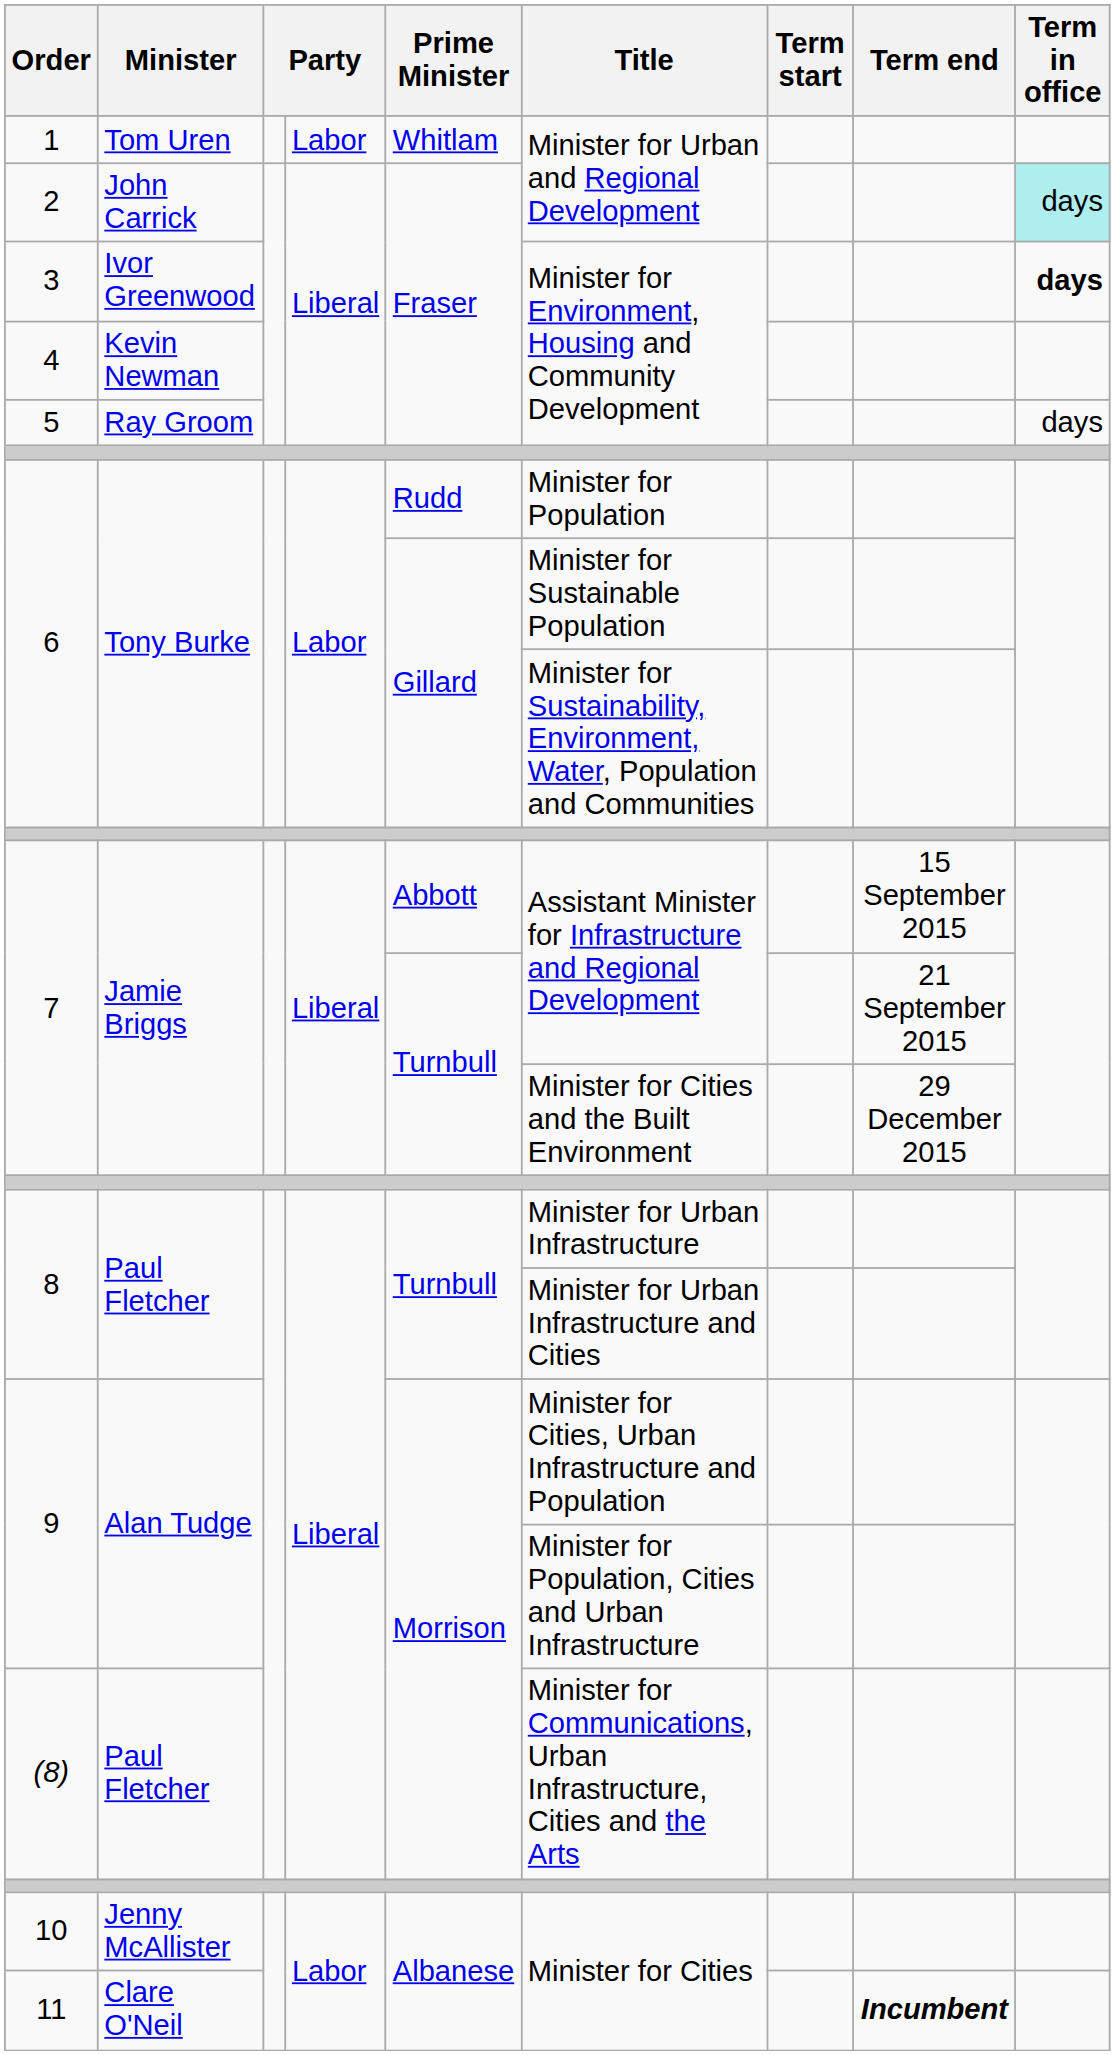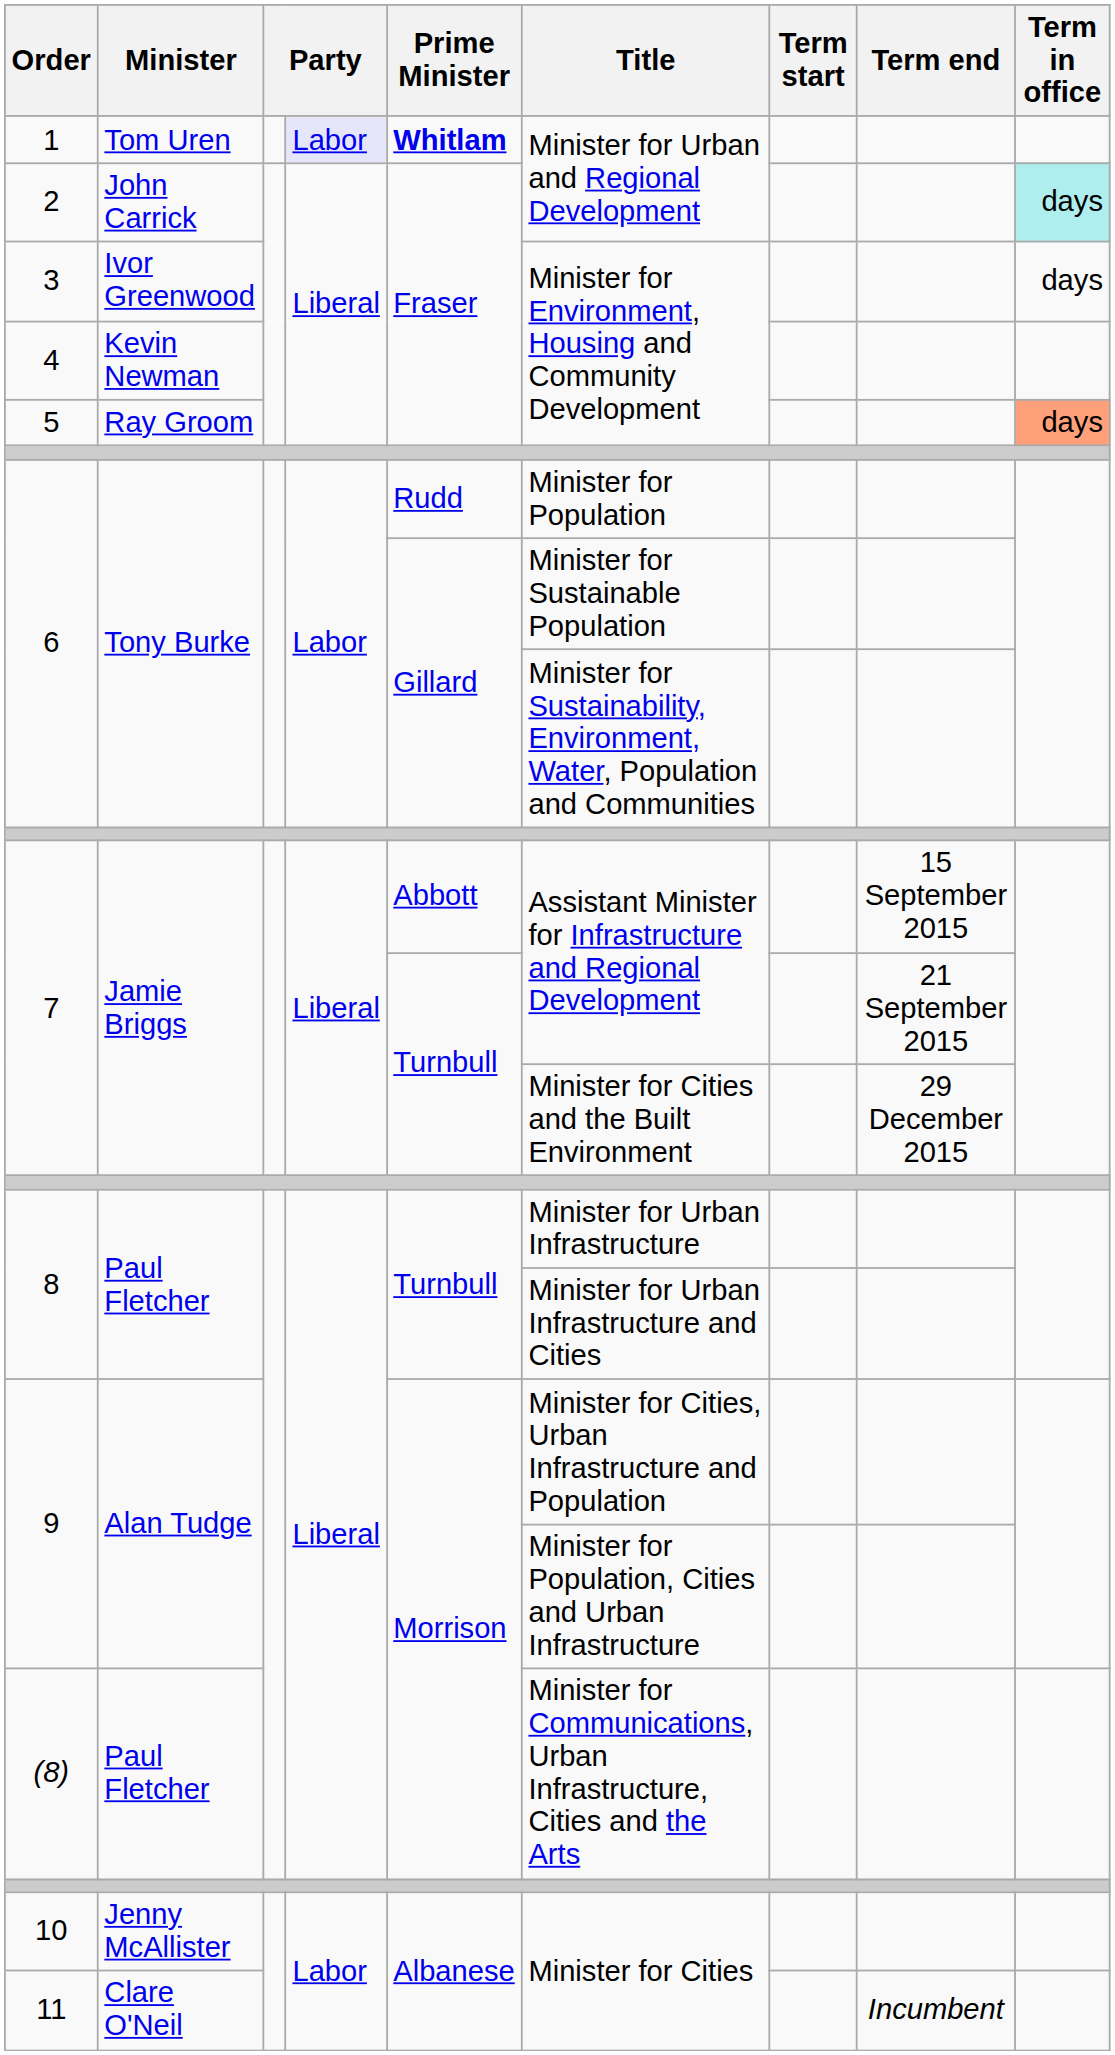(329, 139) no background -> (330, 139) lavender background
(445, 139) normal -> (450, 139) bold
(1070, 280) bold -> (1072, 280) normal
(1072, 422) no background -> (1072, 422) lightsalmon background
(934, 2010) bold -> (936, 2010) normal
